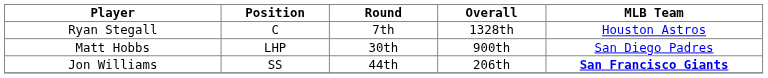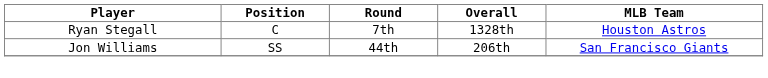- row: (113, 47)
(654, 64) bold -> (654, 47) normal
